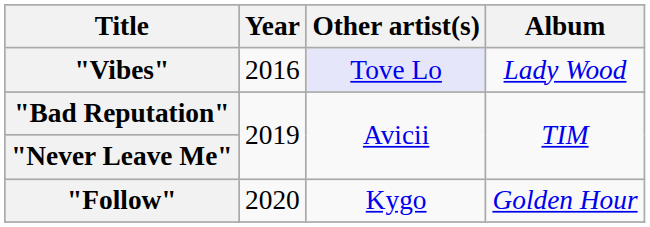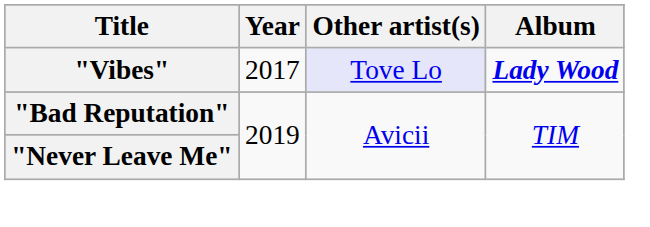(272, 69) 2016 -> (272, 69) 2017
(565, 69) normal -> (555, 69) bold
- row: (122, 199)
